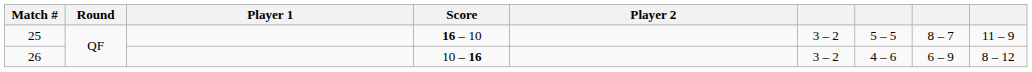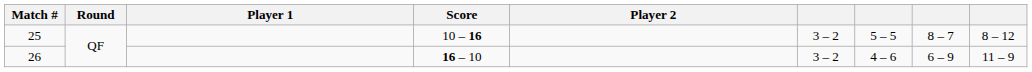(462, 35) 16 – 10 -> (462, 35) 10 – 16
(998, 35) 11 – 9 -> (998, 35) 8 – 12
(462, 56) 10 – 16 -> (462, 56) 16 – 10
(998, 56) 8 – 12 -> (998, 56) 11 – 9
